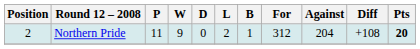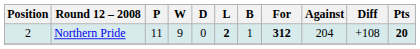(226, 33) normal -> (226, 33) bold
(282, 33) normal -> (282, 33) bold
